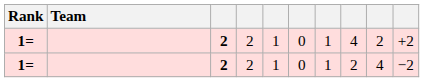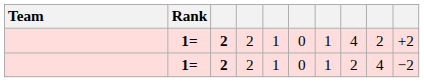columns swapped: (26, 16) <-> (68, 16)
